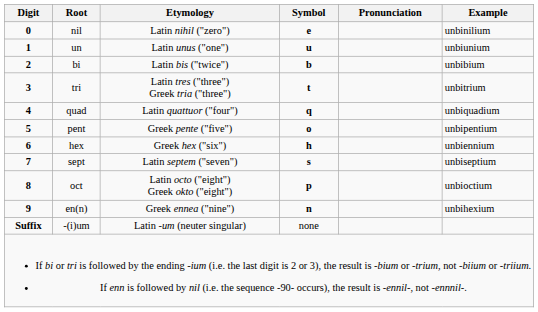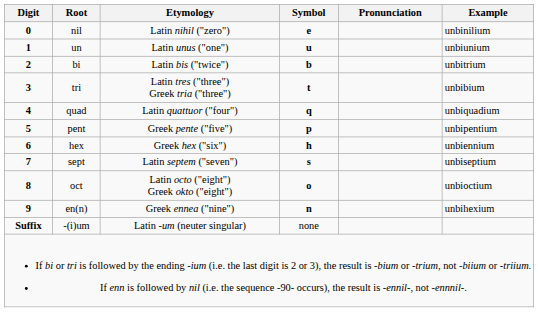(465, 64) unbibium -> (465, 64) unbitrium
(465, 87) unbitrium -> (465, 87) unbibium
(309, 128) o -> (309, 128) p
(309, 185) p -> (309, 185) o
